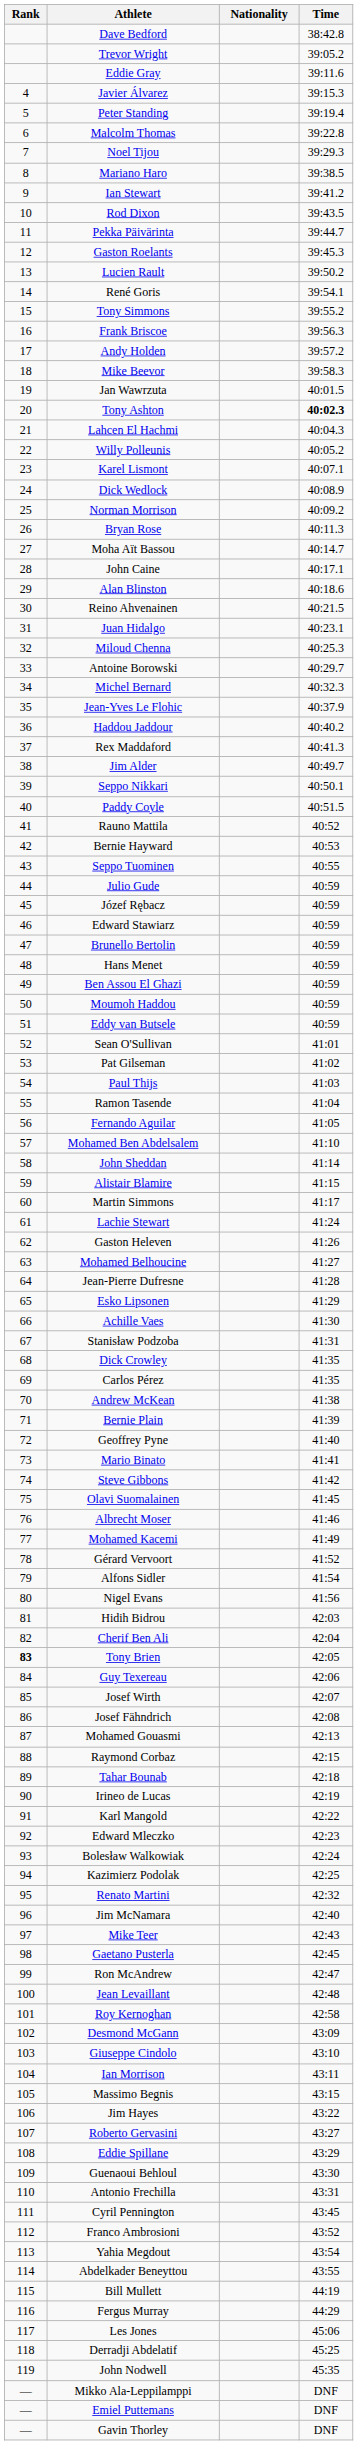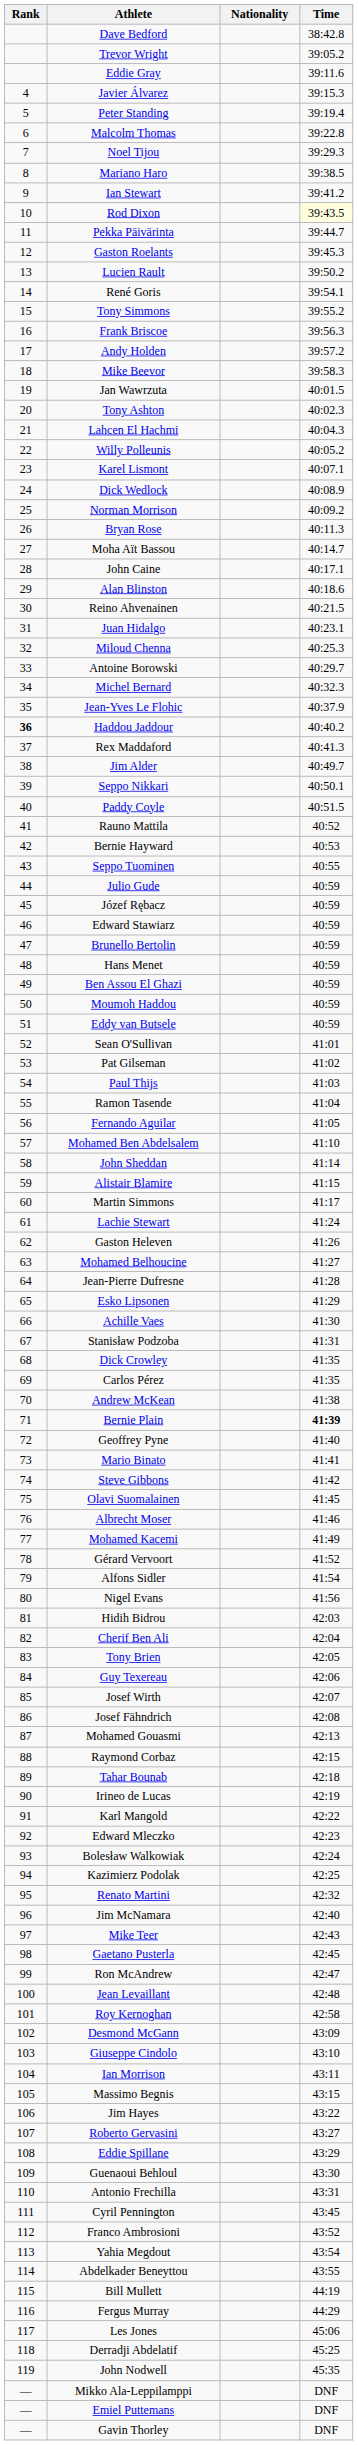(326, 212) no background -> (326, 212) lightyellow background
(326, 410) bold -> (326, 410) normal
(26, 727) normal -> (26, 727) bold
(326, 1420) normal -> (326, 1420) bold
(26, 1657) bold -> (26, 1657) normal
